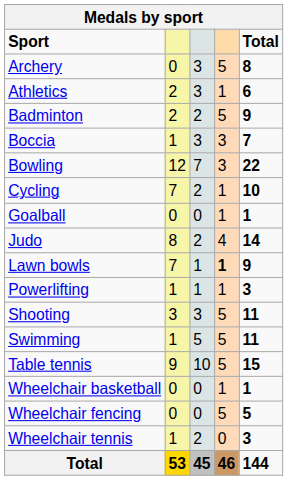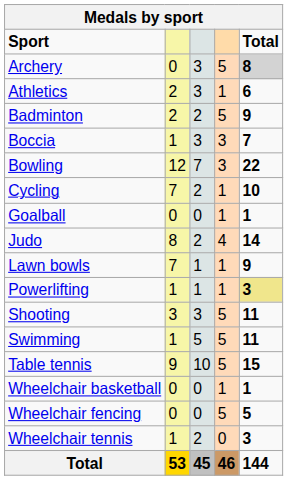(247, 67) no background -> (247, 67) lightgrey background
(222, 265) bold -> (222, 265) normal
(247, 290) no background -> (247, 290) khaki background
